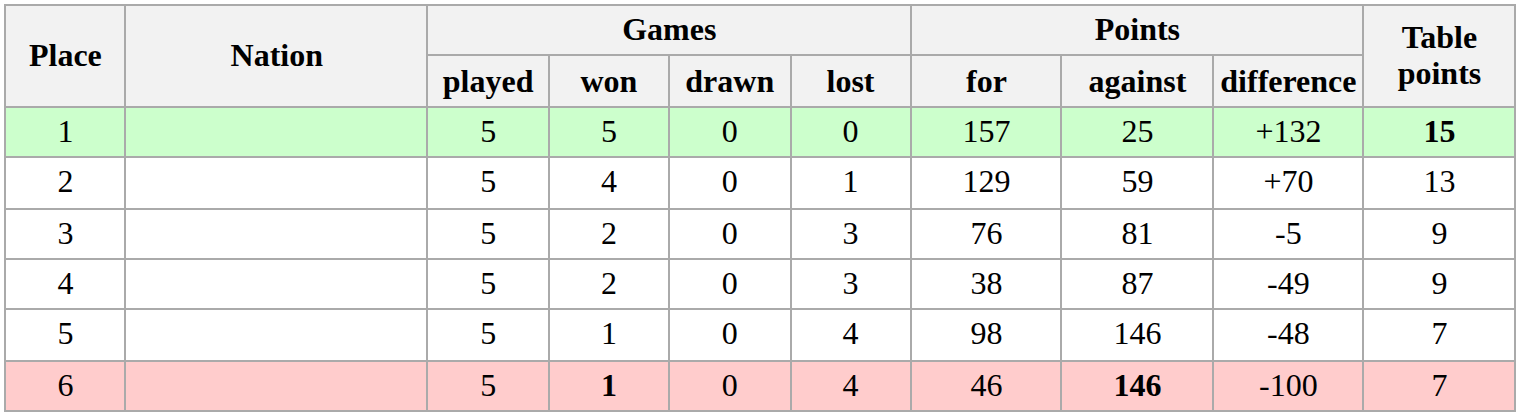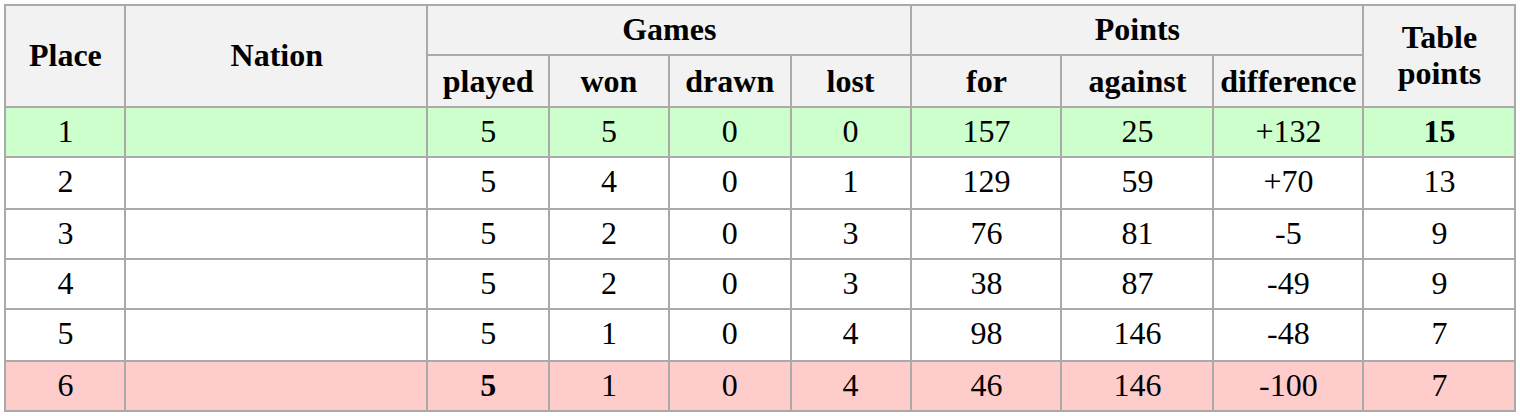(488, 385) normal -> (488, 385) bold
(609, 385) bold -> (609, 385) normal
(1137, 385) bold -> (1137, 385) normal
